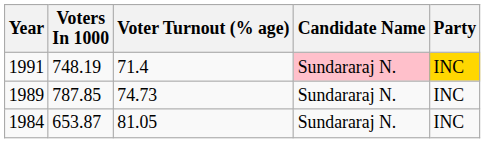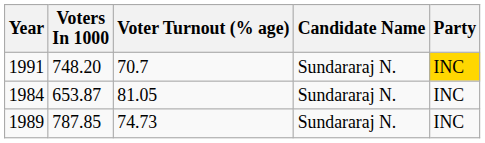(77, 66) 748.19 -> (77, 66) 748.20
(133, 66) 71.4 -> (133, 66) 70.7
(347, 66) pink background -> (347, 66) no background
rows swapped: (26, 94) <-> (26, 123)
